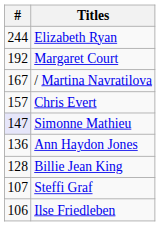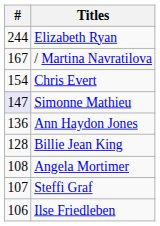- row: (76, 59)
(18, 102) 157 -> (18, 80) 154
+ row: (82, 166)
